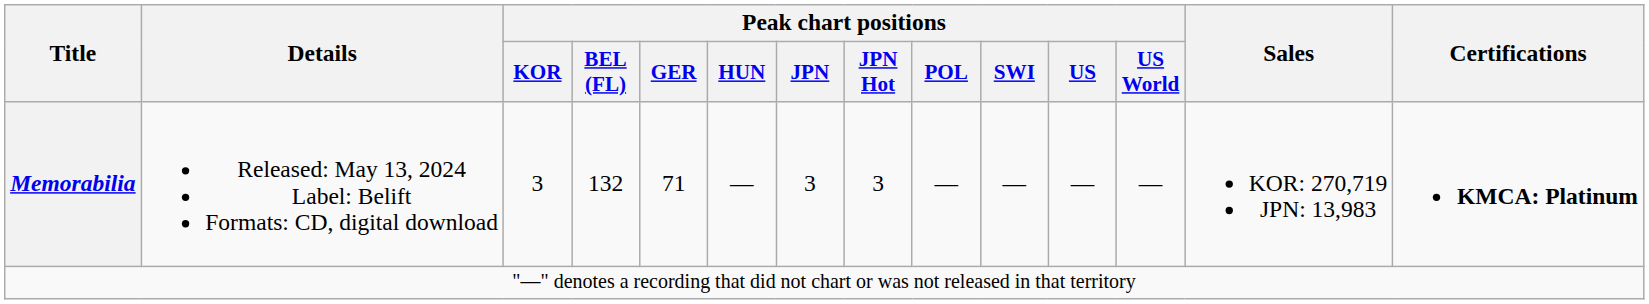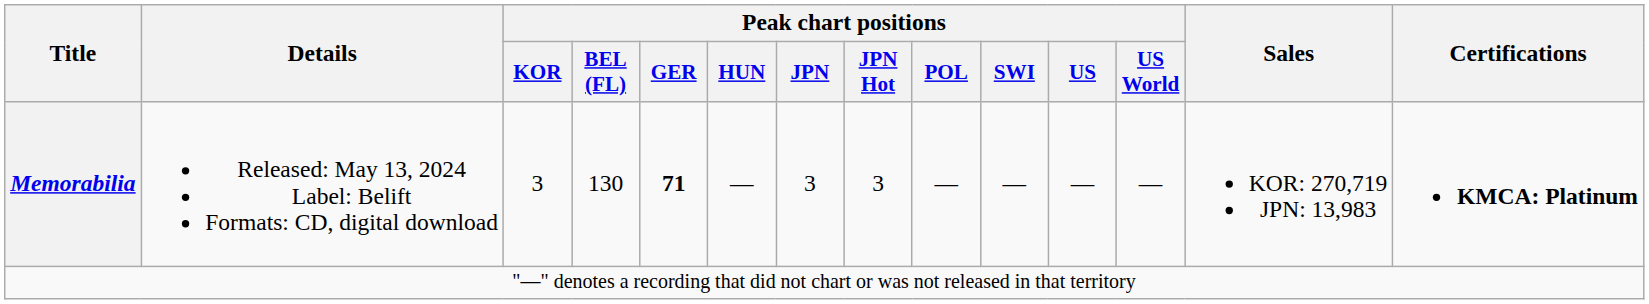(606, 183) 132 -> (606, 183) 130
(674, 183) normal -> (674, 183) bold
